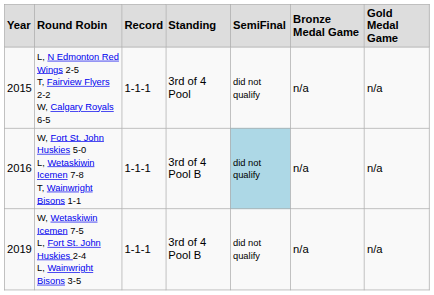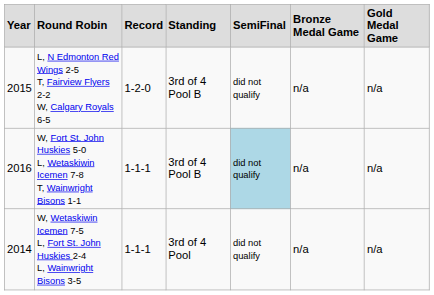(138, 87) 1-1-1 -> (138, 87) 1-2-0
(187, 87) 3rd of 4 Pool -> (187, 87) 3rd of 4 Pool B
(19, 249) 2019 -> (19, 249) 2014
(187, 249) 3rd of 4 Pool B -> (187, 249) 3rd of 4 Pool
